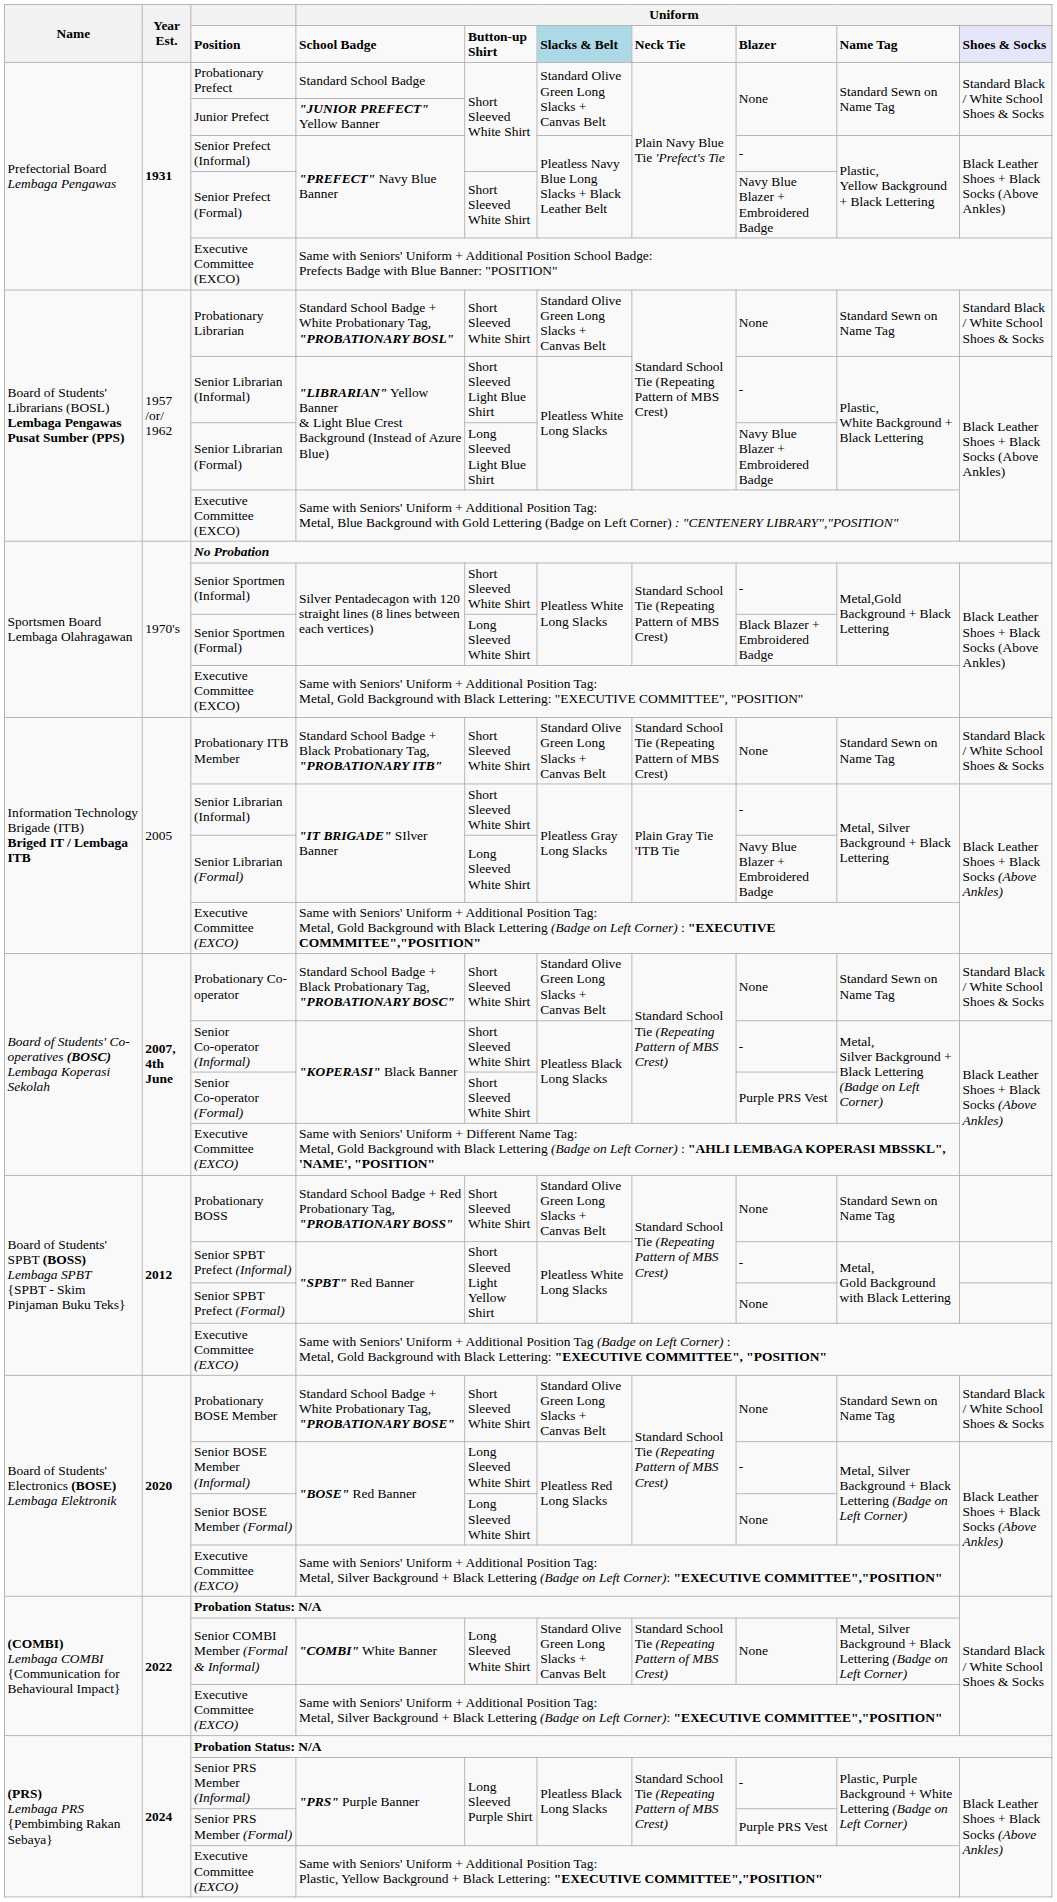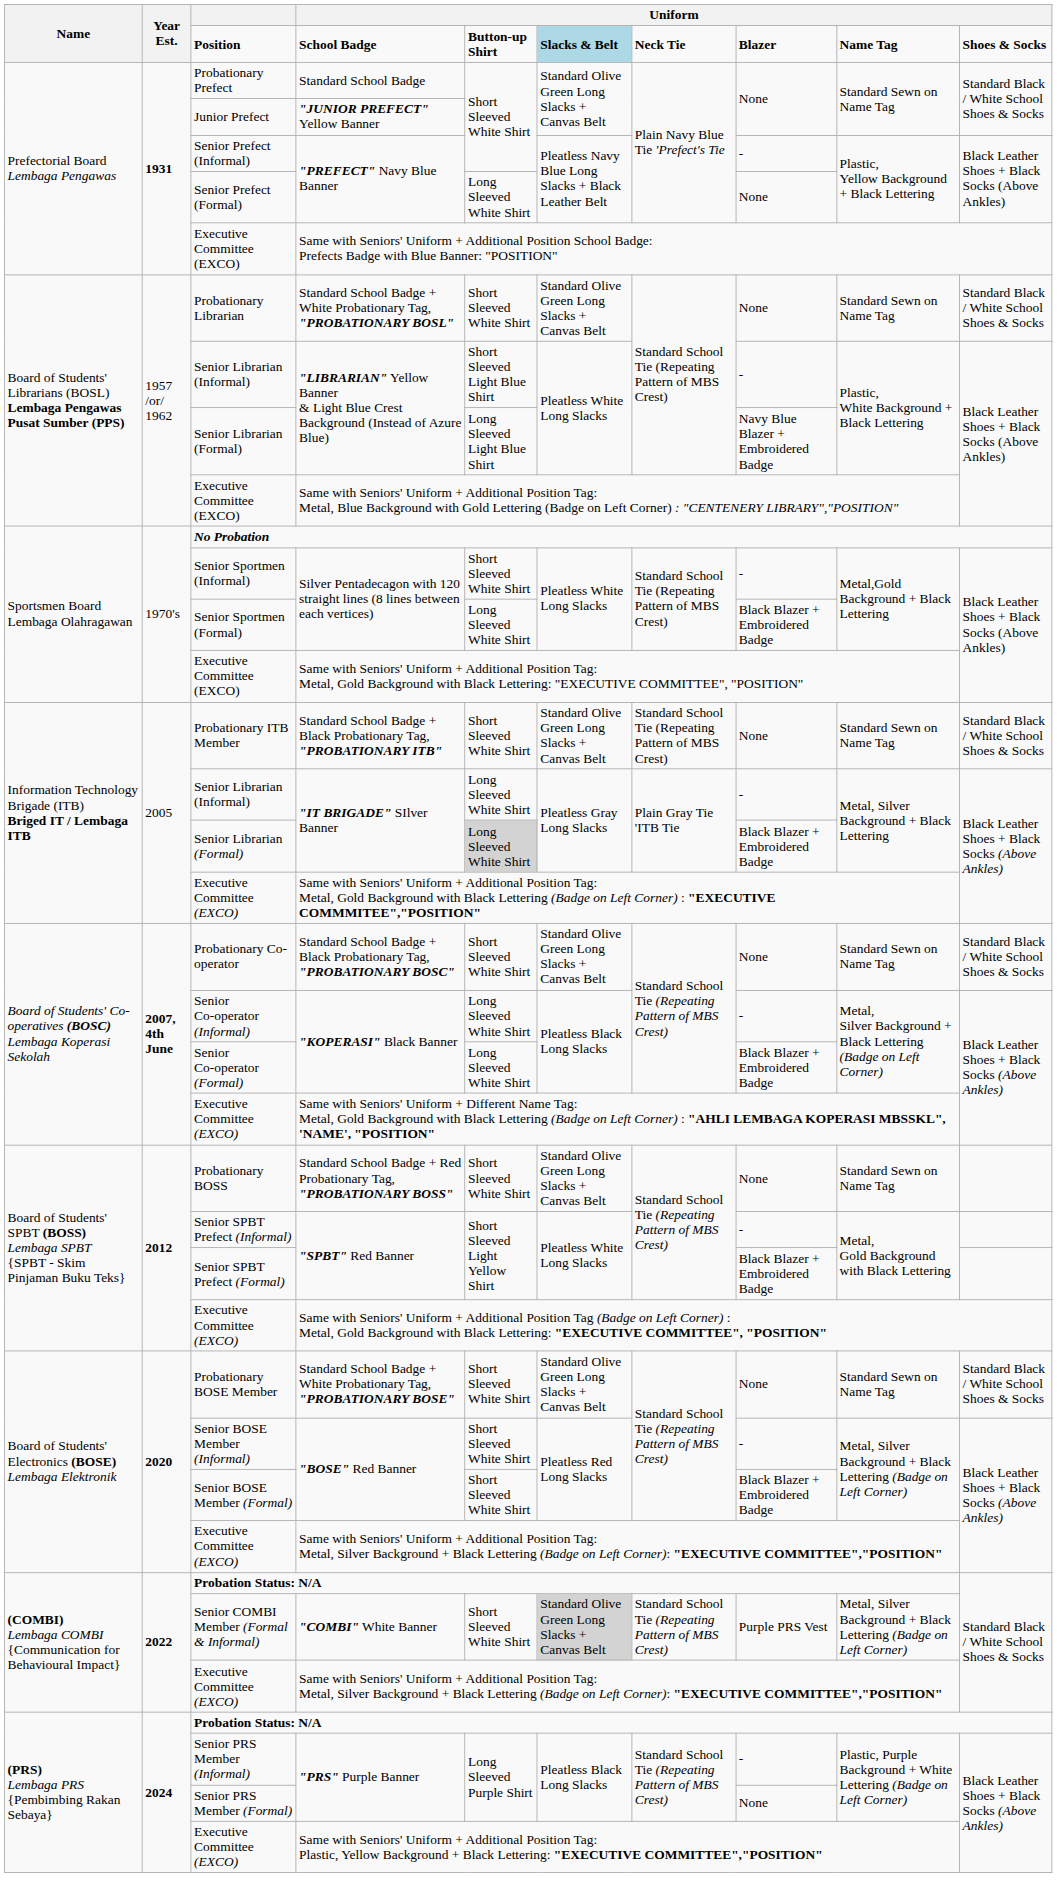(1004, 44) lavender background -> (1004, 44) no background
(499, 204) Short Sleeved White Shirt -> (499, 197) Long Sleeved White Shirt
(774, 204) Navy Blue Blazer + Embroidered Badge -> (753, 197) None
(499, 809) Short Sleeved White Shirt -> (499, 794) Long Sleeved White Shirt
(499, 868) no background -> (499, 846) lightgrey background
(774, 868) Navy Blue Blazer + Embroidered Badge -> (779, 846) Black Blazer + Embroidered Badge
(499, 1046) Short Sleeved White Shirt -> (499, 1016) Long Sleeved White Shirt
(499, 1097) Short Sleeved White Shirt -> (499, 1067) Long Sleeved White Shirt
(783, 1097) Purple PRS Vest -> (779, 1067) Black Blazer + Embroidered Badge
(753, 1303) None -> (779, 1273) Black Blazer + Embroidered Badge
(499, 1467) Long Sleeved White Shirt -> (499, 1443) Short Sleeved White Shirt
(499, 1519) Long Sleeved White Shirt -> (499, 1495) Short Sleeved White Shirt
(753, 1519) None -> (779, 1495) Black Blazer + Embroidered Badge
(499, 1651) Long Sleeved White Shirt -> (499, 1627) Short Sleeved White Shirt
(581, 1651) no background -> (581, 1627) lightgrey background
(753, 1651) None -> (783, 1627) Purple PRS Vest
(783, 1827) Purple PRS Vest -> (753, 1803) None
